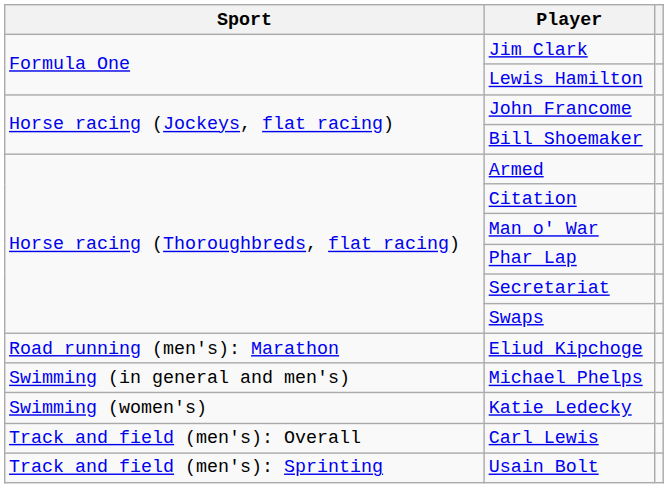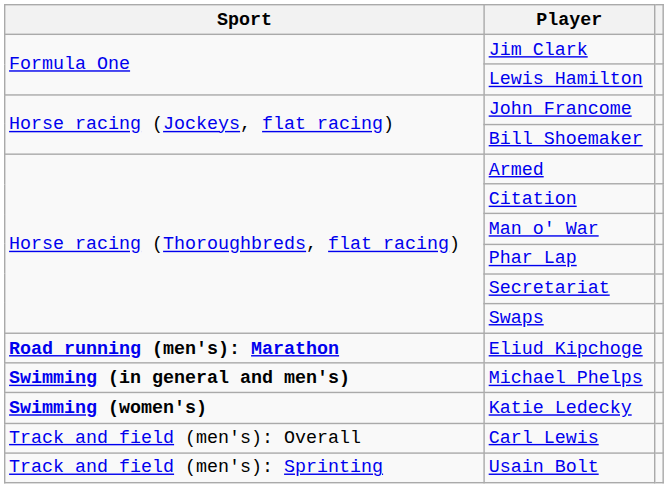(174, 348) normal -> (174, 348) bold
(180, 378) normal -> (180, 378) bold
(108, 408) normal -> (108, 408) bold
